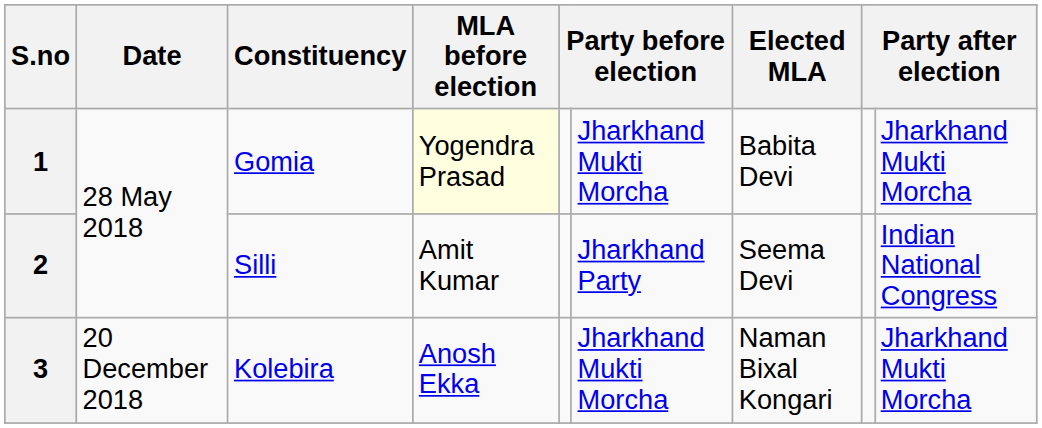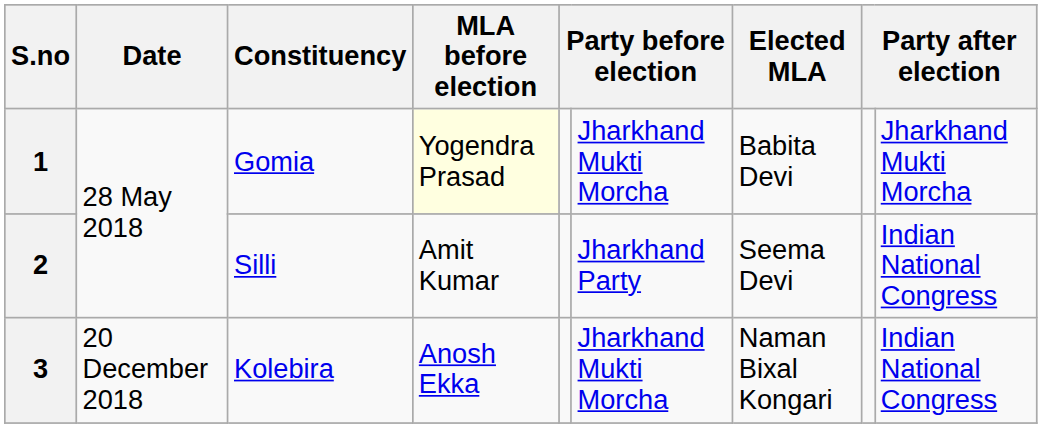(944, 369) Jharkhand Mukti Morcha -> (939, 369) Indian National Congress
